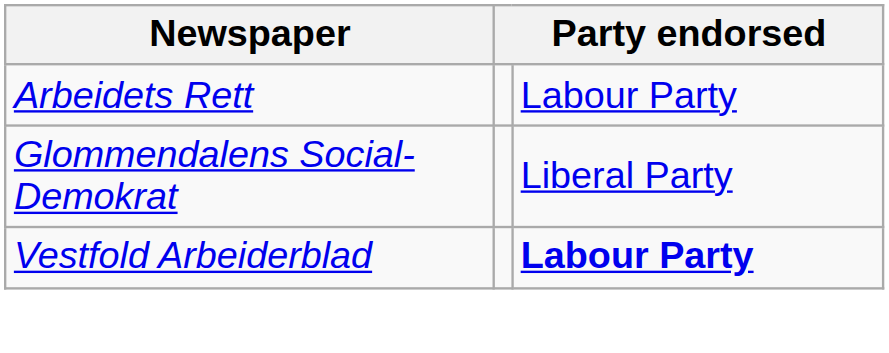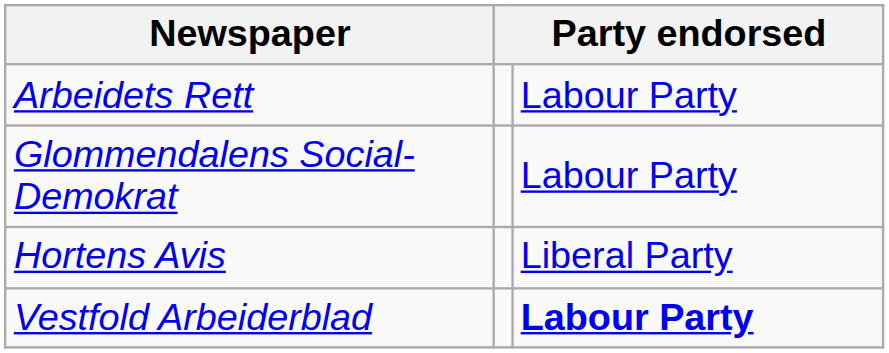(627, 175) Liberal Party -> (629, 175) Labour Party
+ row: (120, 256)
